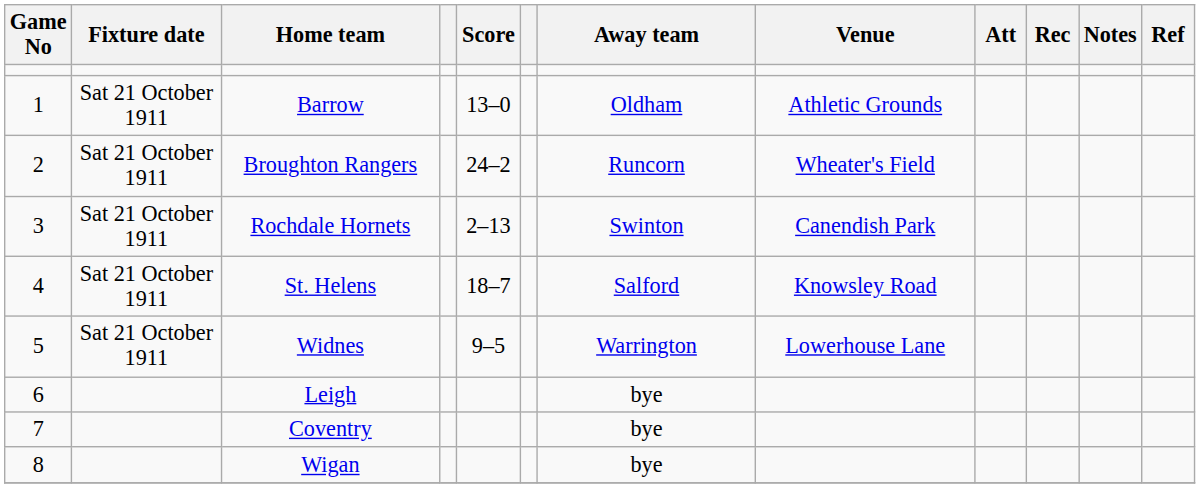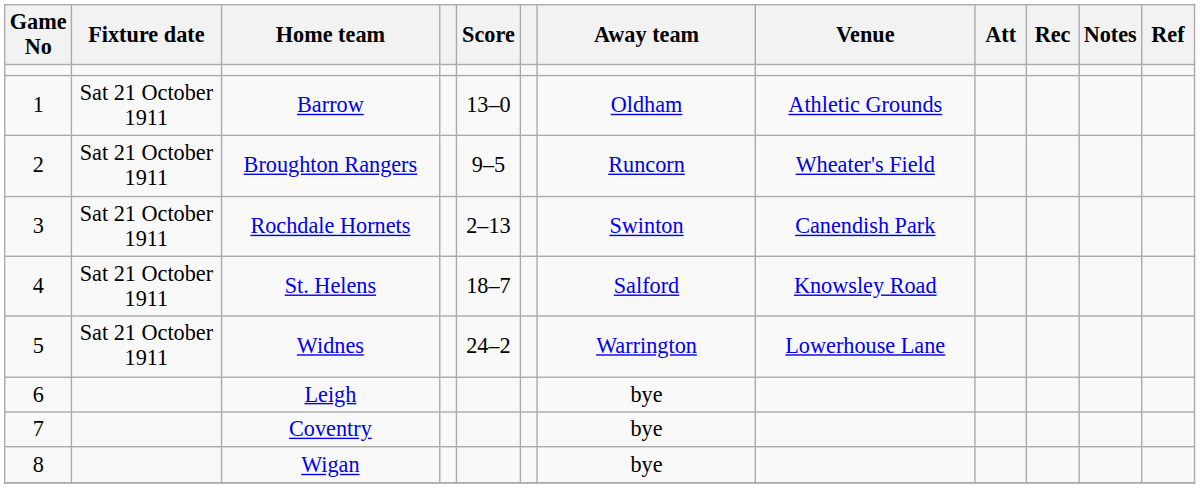(488, 165) 24–2 -> (488, 165) 9–5
(488, 346) 9–5 -> (488, 346) 24–2
